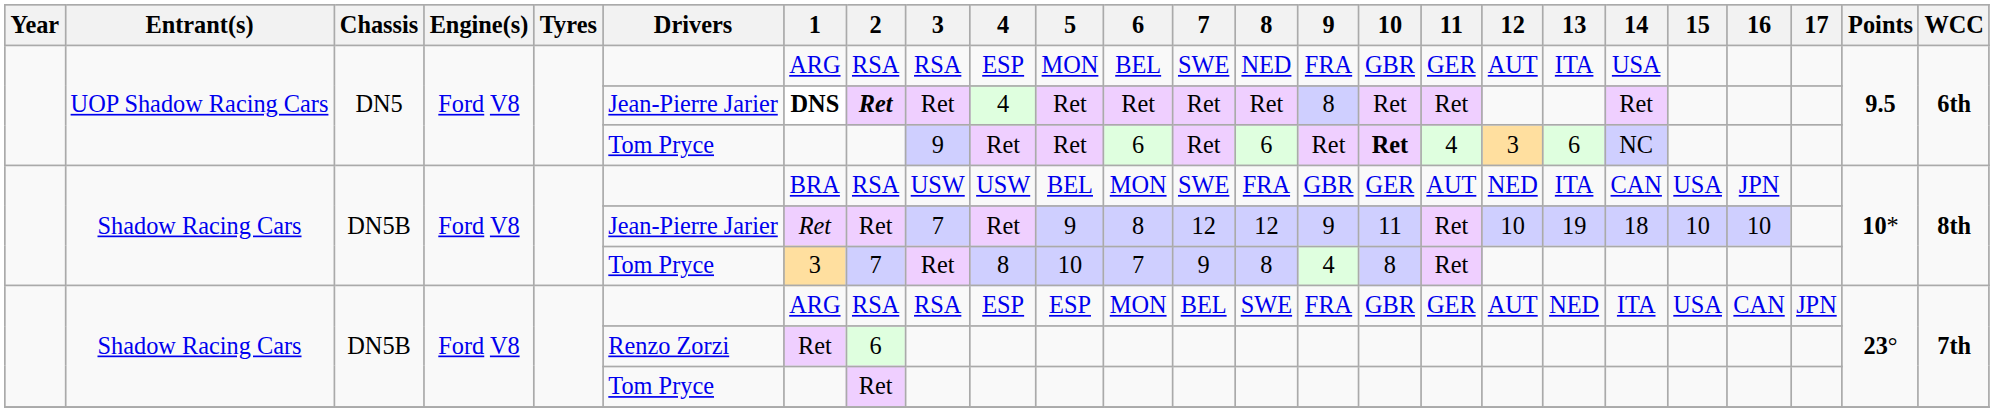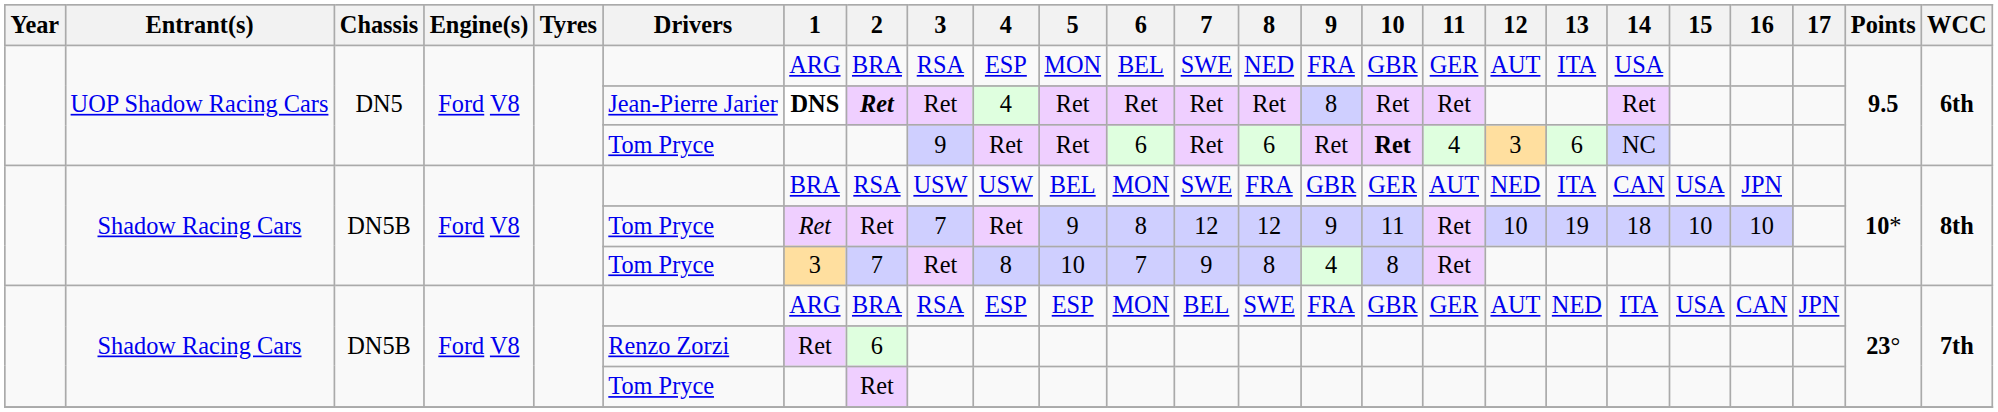(876, 65) RSA -> (877, 65) BRA
(693, 225) Jean-Pierre Jarier -> (661, 225) Tom Pryce
(876, 305) RSA -> (877, 305) BRA
